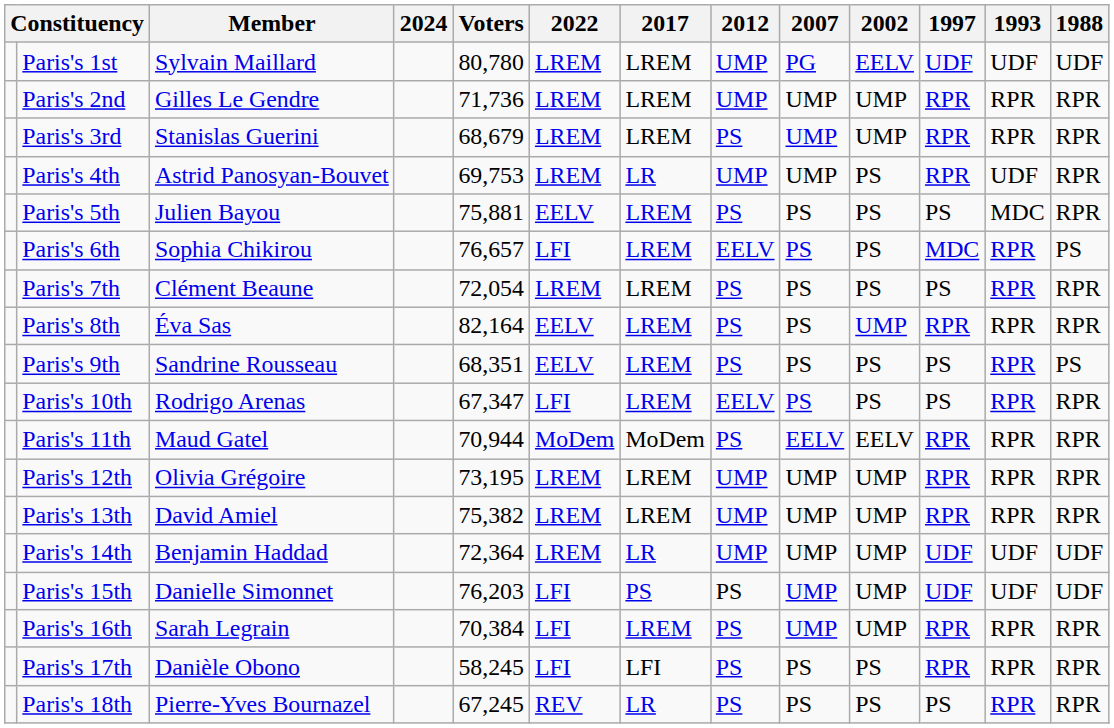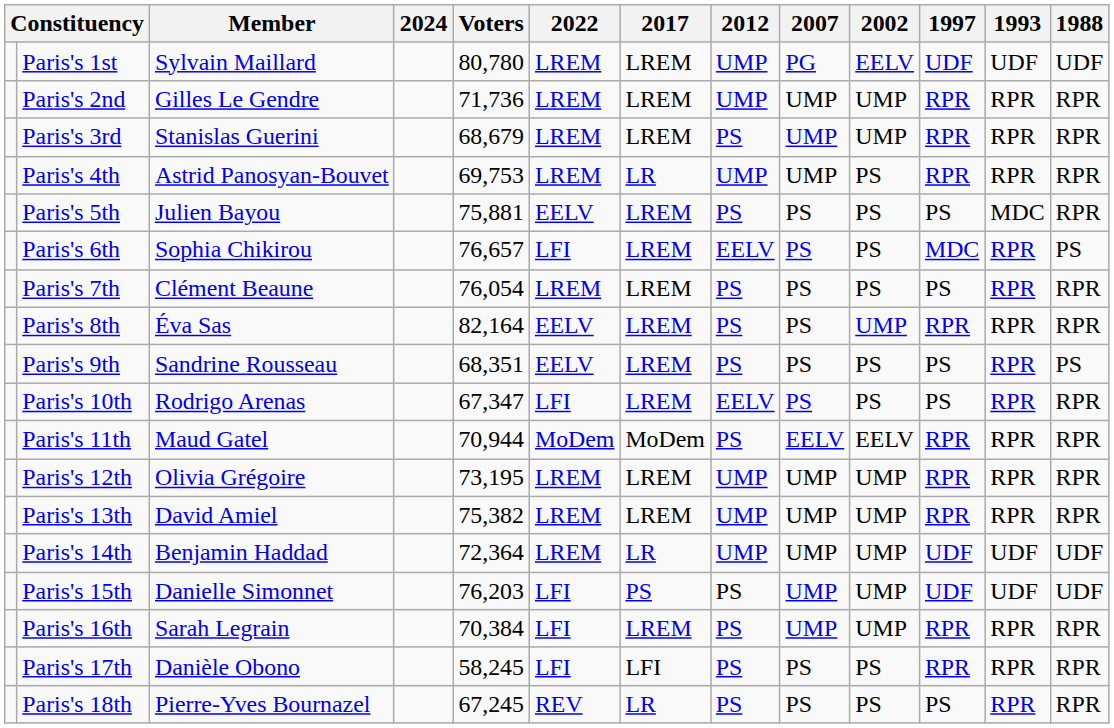(1014, 174) UDF -> (1013, 174) RPR
(491, 288) 72,054 -> (491, 288) 76,054
